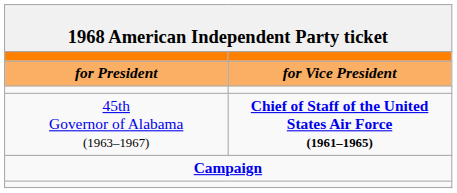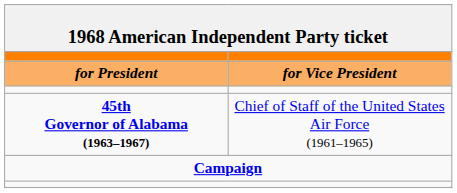(116, 124) normal -> (116, 124) bold
(340, 124) bold -> (340, 124) normal
